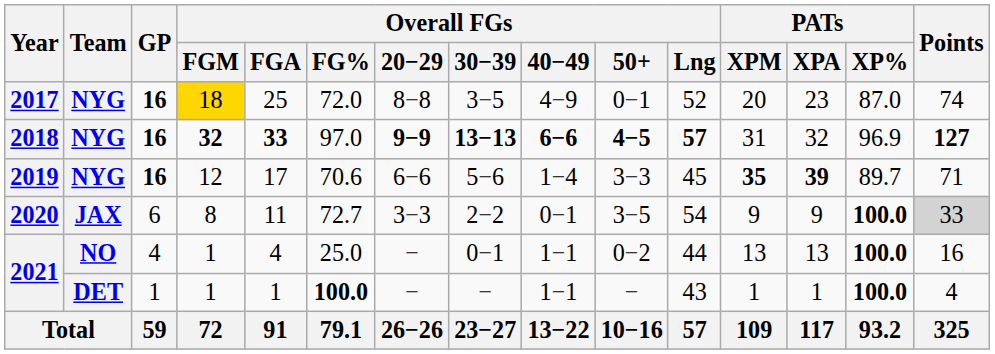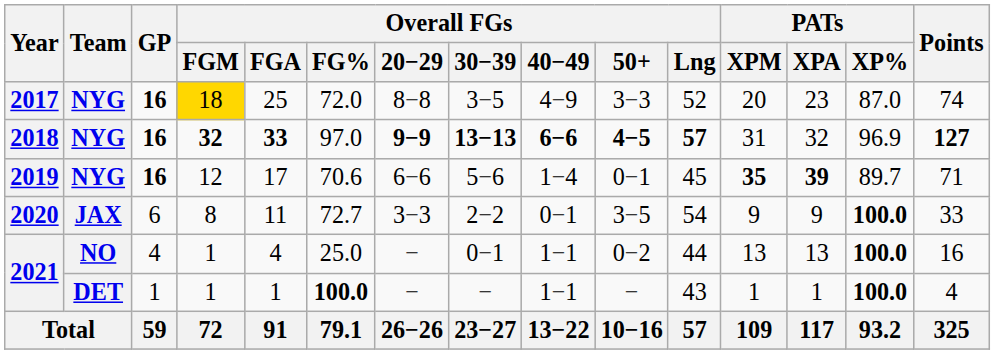(632, 100) 0−1 -> (632, 100) 3−3
(632, 176) 3−3 -> (632, 176) 0−1
(952, 215) lightgrey background -> (952, 215) no background
